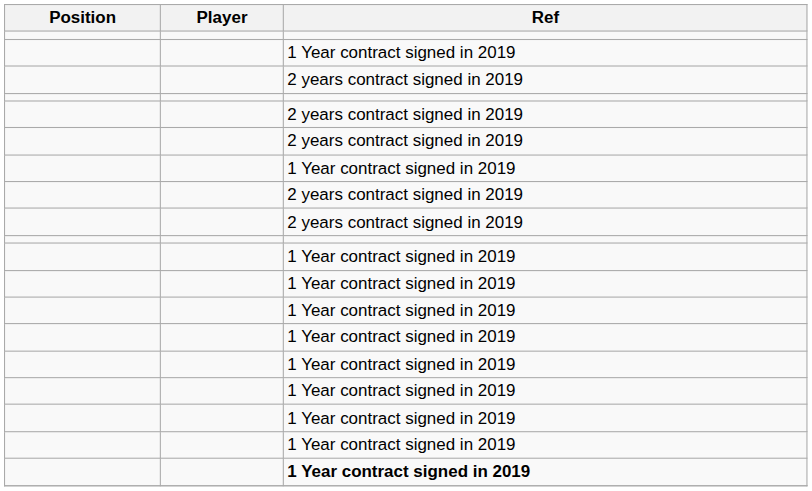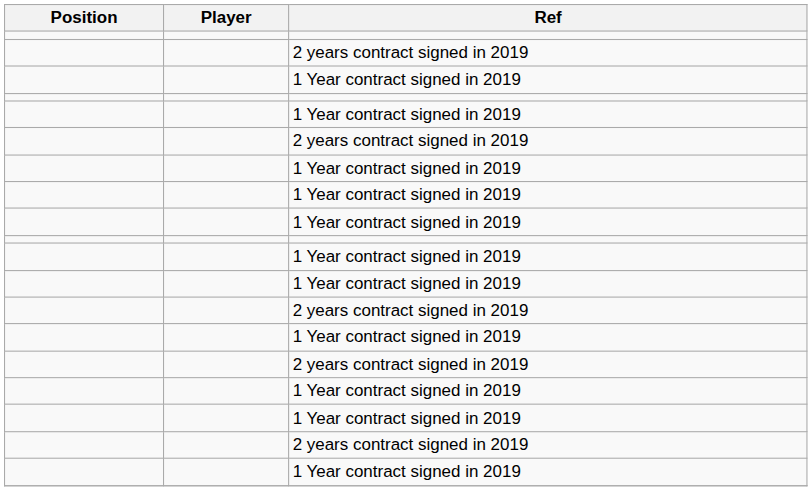(401, 52) 1 Year contract signed in 2019 -> (410, 52) 2 years contract signed in 2019
(405, 79) 2 years contract signed in 2019 -> (407, 79) 1 Year contract signed in 2019
(405, 114) 2 years contract signed in 2019 -> (407, 114) 1 Year contract signed in 2019
(405, 194) 2 years contract signed in 2019 -> (407, 194) 1 Year contract signed in 2019
(405, 221) 2 years contract signed in 2019 -> (407, 221) 1 Year contract signed in 2019
(401, 310) 1 Year contract signed in 2019 -> (410, 310) 2 years contract signed in 2019
(401, 364) 1 Year contract signed in 2019 -> (410, 364) 2 years contract signed in 2019
(401, 444) 1 Year contract signed in 2019 -> (410, 444) 2 years contract signed in 2019
(409, 471) bold -> (407, 471) normal
